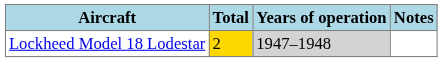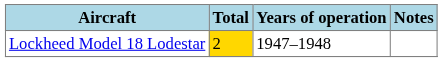(294, 43) lightgrey background -> (294, 43) no background
